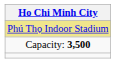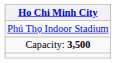(58, 28) khaki background -> (58, 28) no background
